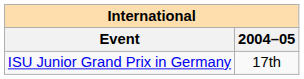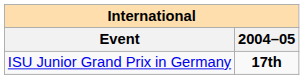(267, 62) normal -> (267, 62) bold
